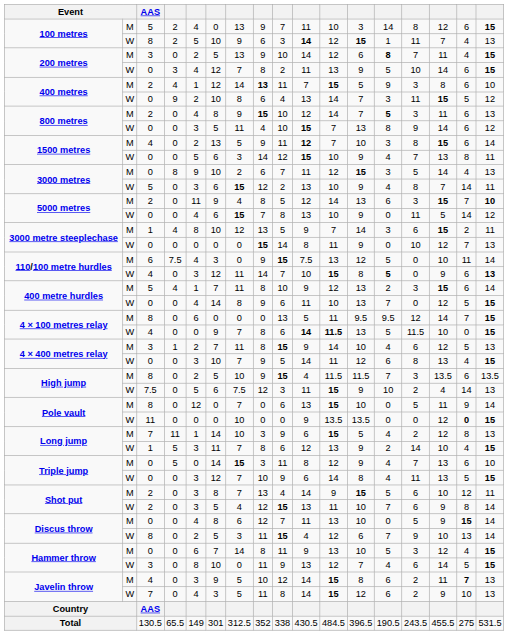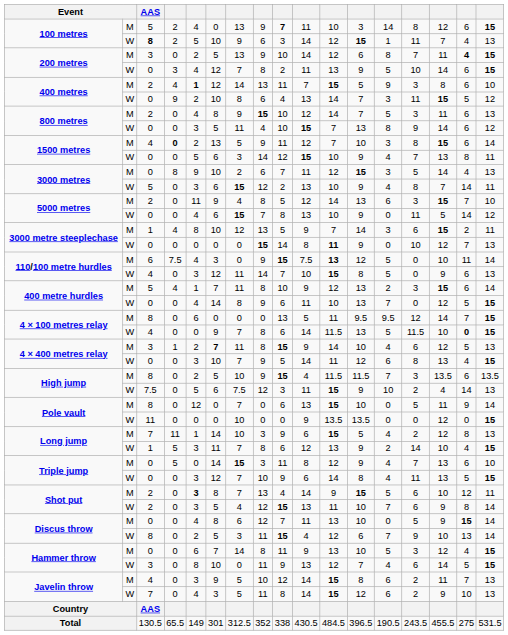(283, 27) normal -> (283, 27) bold
(150, 41) normal -> (150, 41) bold
(306, 41) bold -> (306, 41) normal
(388, 56) bold -> (388, 56) normal
(466, 56) normal -> (466, 56) bold
(196, 85) normal -> (196, 85) bold
(263, 85) bold -> (263, 85) normal
(388, 114) bold -> (388, 114) normal
(175, 143) normal -> (175, 143) bold
(306, 143) bold -> (306, 143) normal
(490, 201) bold -> (490, 201) normal
(333, 245) normal -> (333, 245) bold
(333, 260) normal -> (333, 260) bold
(388, 274) bold -> (388, 274) normal
(490, 274) bold -> (490, 274) normal
(306, 332) bold -> (306, 332) normal
(333, 332) bold -> (333, 332) normal
(466, 332) normal -> (466, 332) bold
(216, 347) normal -> (216, 347) bold
(466, 420) bold -> (466, 420) normal
(196, 492) normal -> (196, 492) bold
(466, 580) bold -> (466, 580) normal
